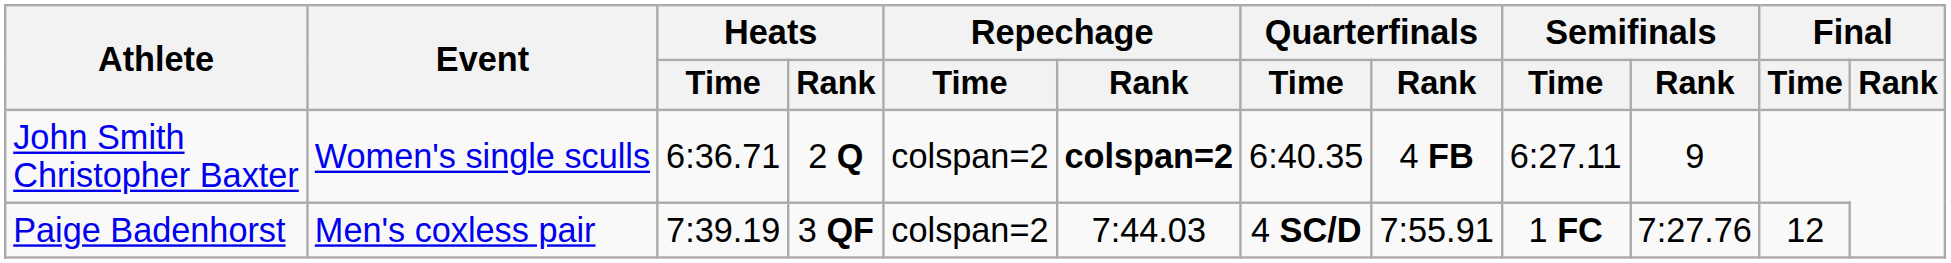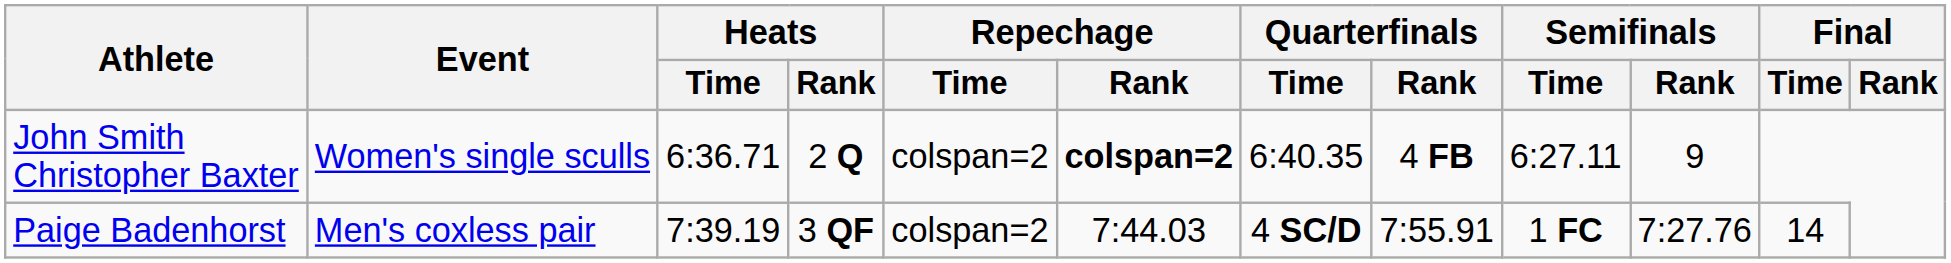(1805, 230) 12 -> (1805, 230) 14
